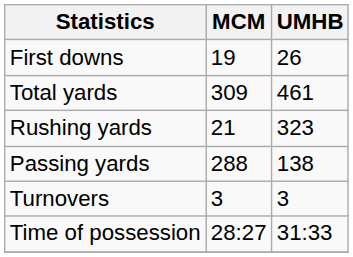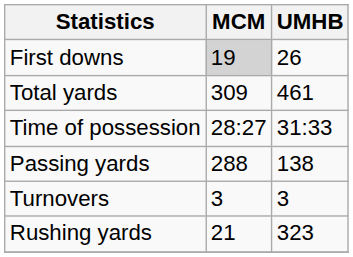(223, 57) no background -> (223, 57) lightgrey background
rows swapped: (81, 127) <-> (105, 233)
